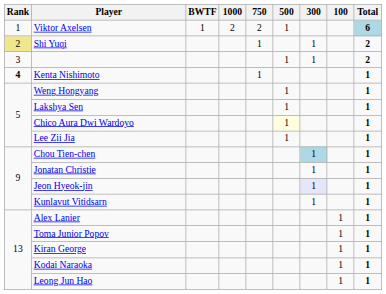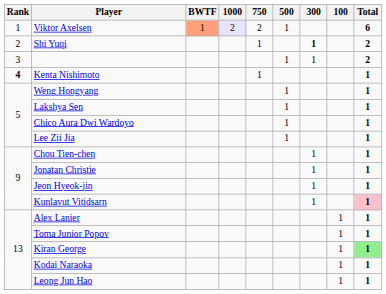(202, 28) no background -> (202, 28) lightsalmon background
(232, 28) no background -> (232, 28) lavender background
(368, 28) lightblue background -> (368, 28) no background
(18, 43) khaki background -> (18, 43) no background
(314, 43) normal -> (314, 43) bold
(287, 122) lightyellow background -> (287, 122) no background
(314, 154) lightblue background -> (314, 154) no background
(314, 186) lavender background -> (314, 186) no background
(368, 202) no background -> (368, 202) pink background
(368, 249) no background -> (368, 249) lightgreen background
